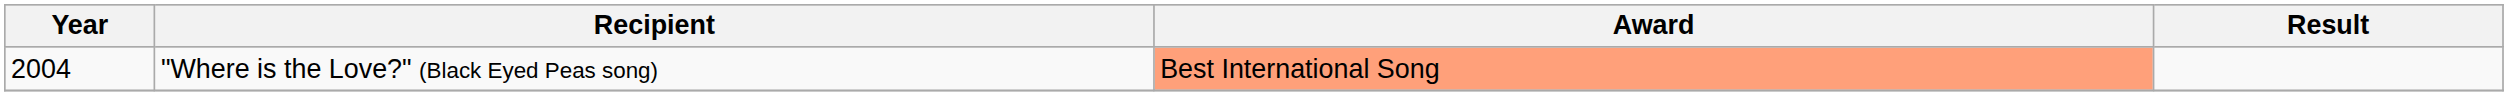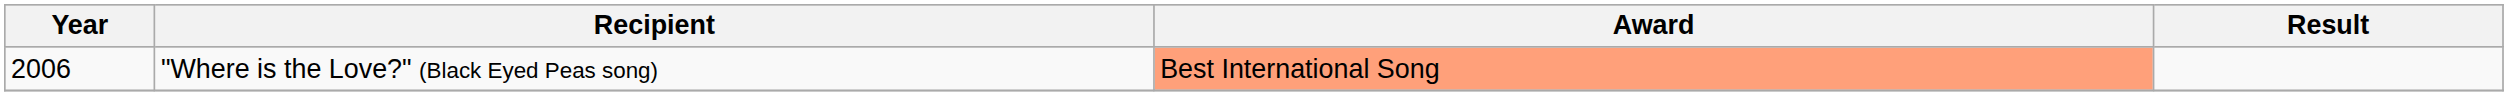(41, 68) 2004 -> (41, 68) 2006
